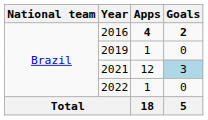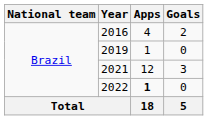(147, 32) bold -> (147, 32) normal
(183, 32) bold -> (183, 32) normal
(183, 69) lightblue background -> (183, 69) no background
(147, 87) normal -> (147, 87) bold
